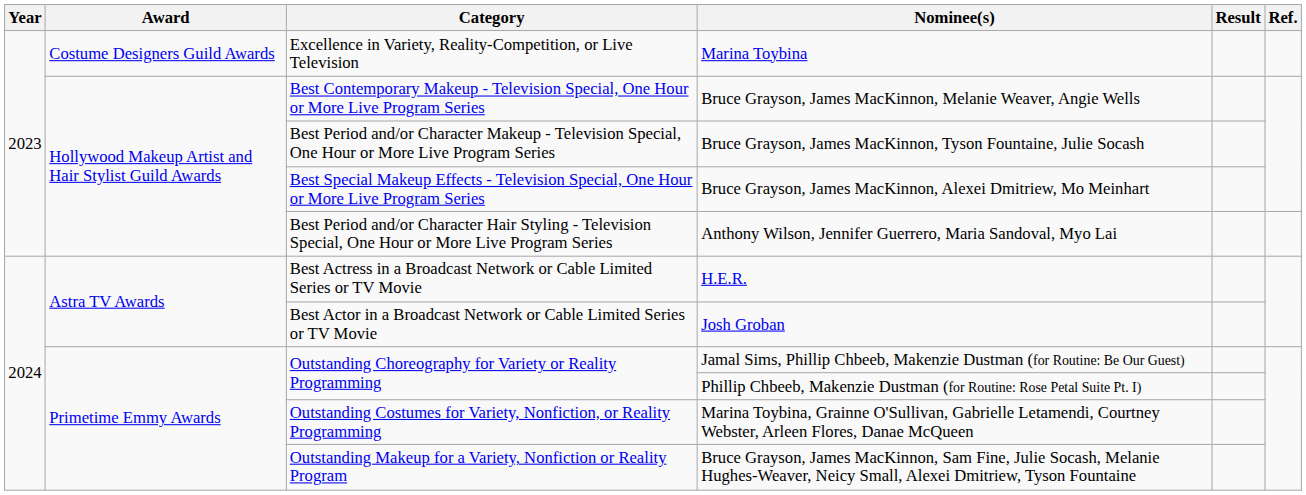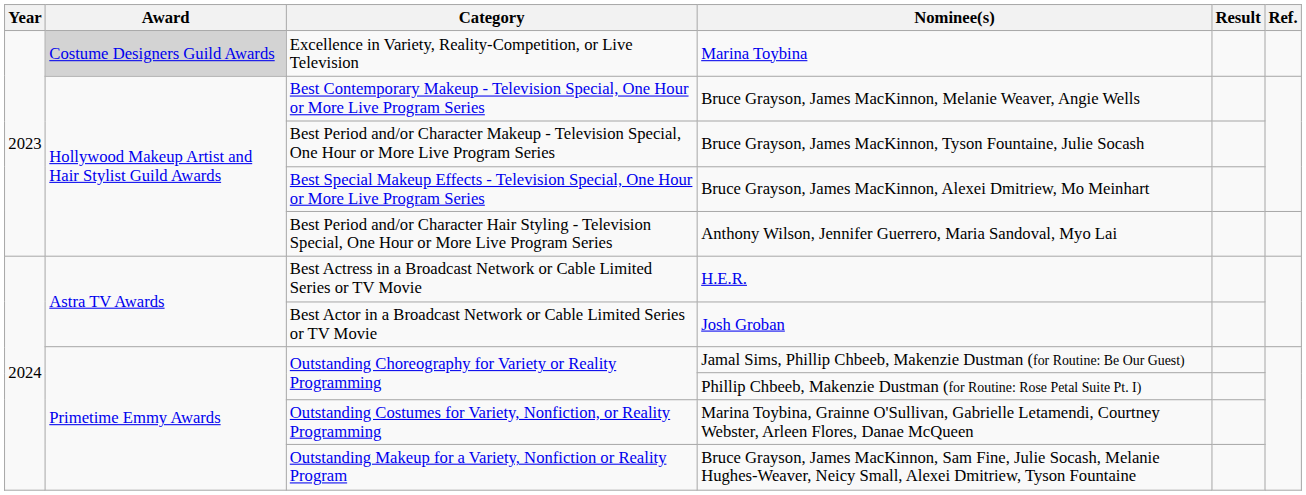(162, 53) no background -> (162, 53) lightgrey background
